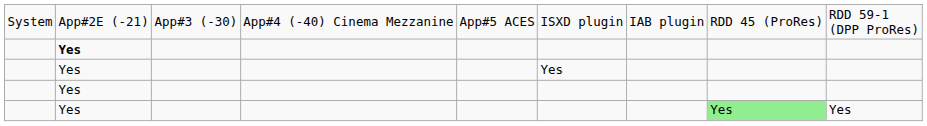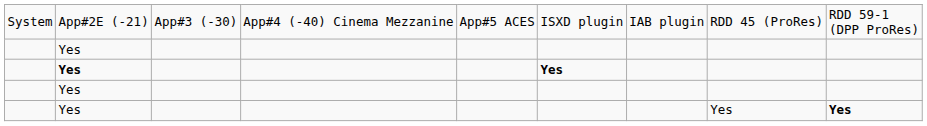(70, 49) bold -> (70, 49) normal
(70, 70) normal -> (70, 70) bold
(552, 70) normal -> (552, 70) bold
(722, 110) lightgreen background -> (722, 110) no background
(840, 110) normal -> (840, 110) bold
